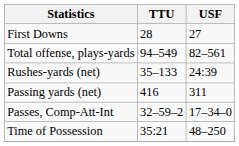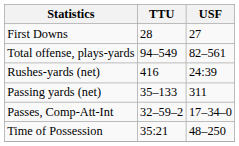(159, 72) 35–133 -> (149, 72) 416
(149, 92) 416 -> (159, 92) 35–133
